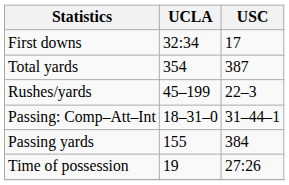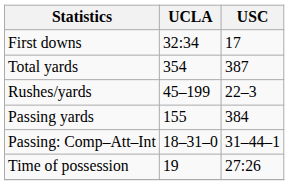rows swapped: (51, 141) <-> (82, 117)
